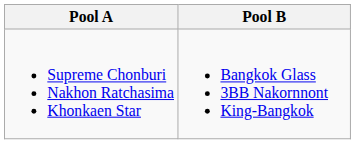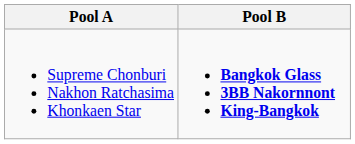(264, 93) normal -> (264, 93) bold
